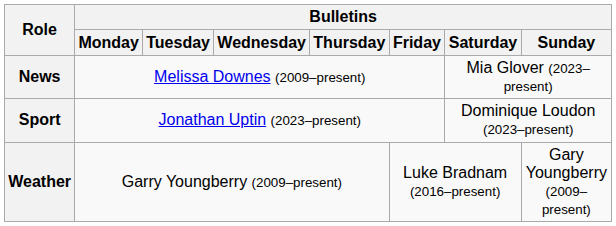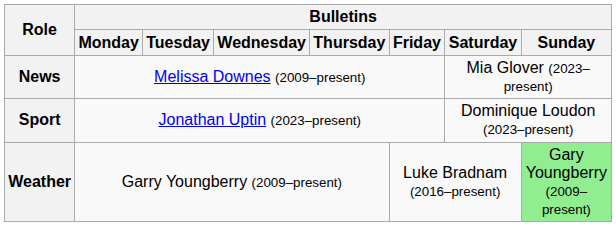(566, 181) no background -> (566, 181) lightgreen background
